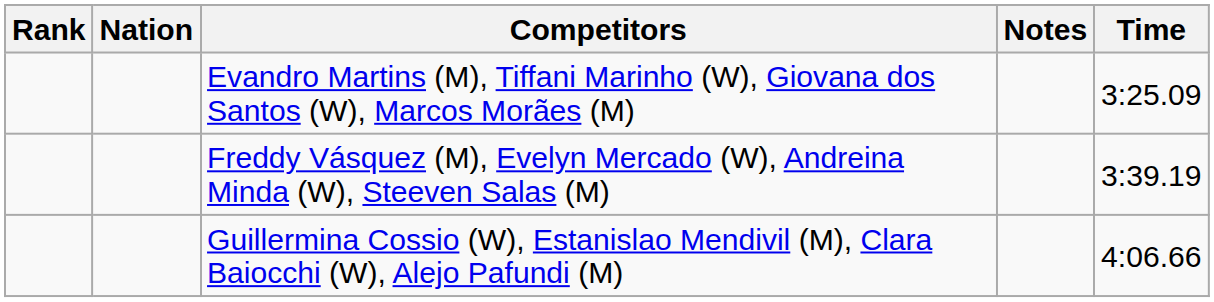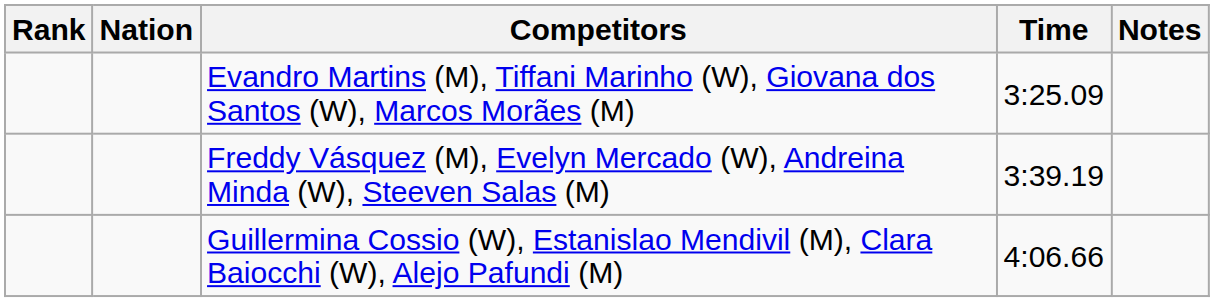columns swapped: (1151, 29) <-> (1045, 29)
